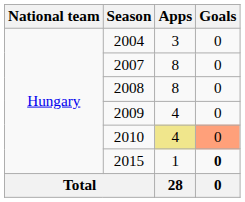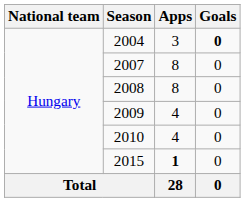(218, 40) normal -> (218, 40) bold
(175, 137) khaki background -> (175, 137) no background
(218, 137) lightsalmon background -> (218, 137) no background
(175, 161) normal -> (175, 161) bold
(218, 161) bold -> (218, 161) normal
